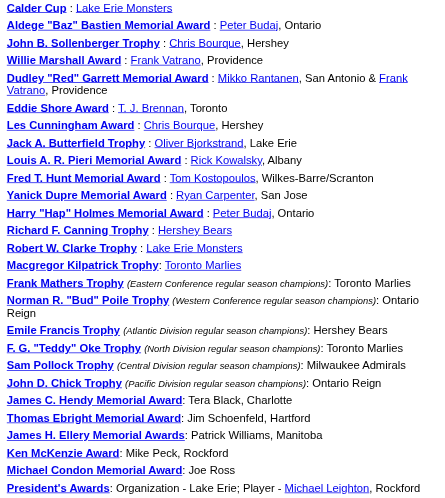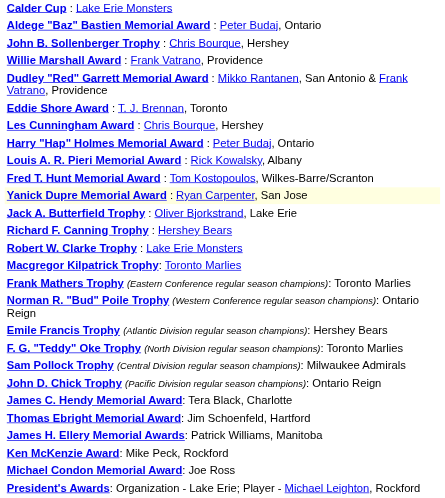(152, 143) Jack A. Butterfield Trophy : Oliver Bjorkstrand, Lake Erie -> (161, 143) Harry "Hap" Holmes Memorial Award : Peter Budaj, Ontario
(157, 195) no background -> (157, 195) lightyellow background
(161, 213) Harry "Hap" Holmes Memorial Award : Peter Budaj, Ontario -> (152, 213) Jack A. Butterfield Trophy : Oliver Bjorkstrand, Lake Erie
